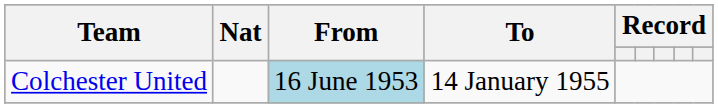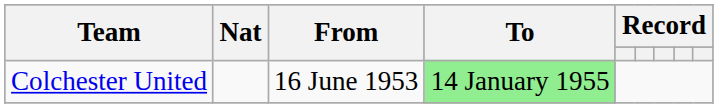(346, 81) lightblue background -> (346, 81) no background
(520, 81) no background -> (520, 81) lightgreen background
